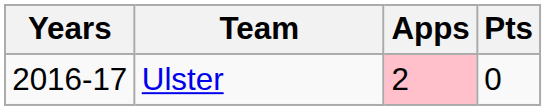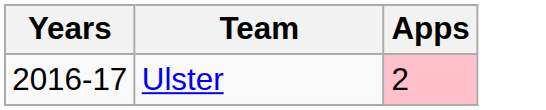- column: (509, 29)
